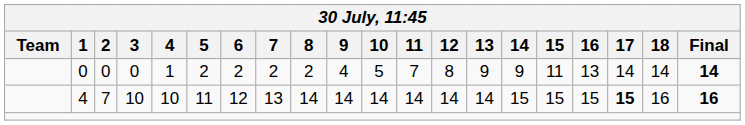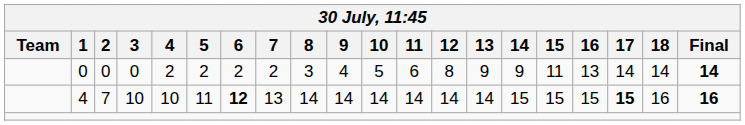(170, 71) 1 -> (170, 71) 2
(309, 71) 2 -> (309, 71) 3
(414, 71) 7 -> (414, 71) 6
(238, 98) normal -> (238, 98) bold
